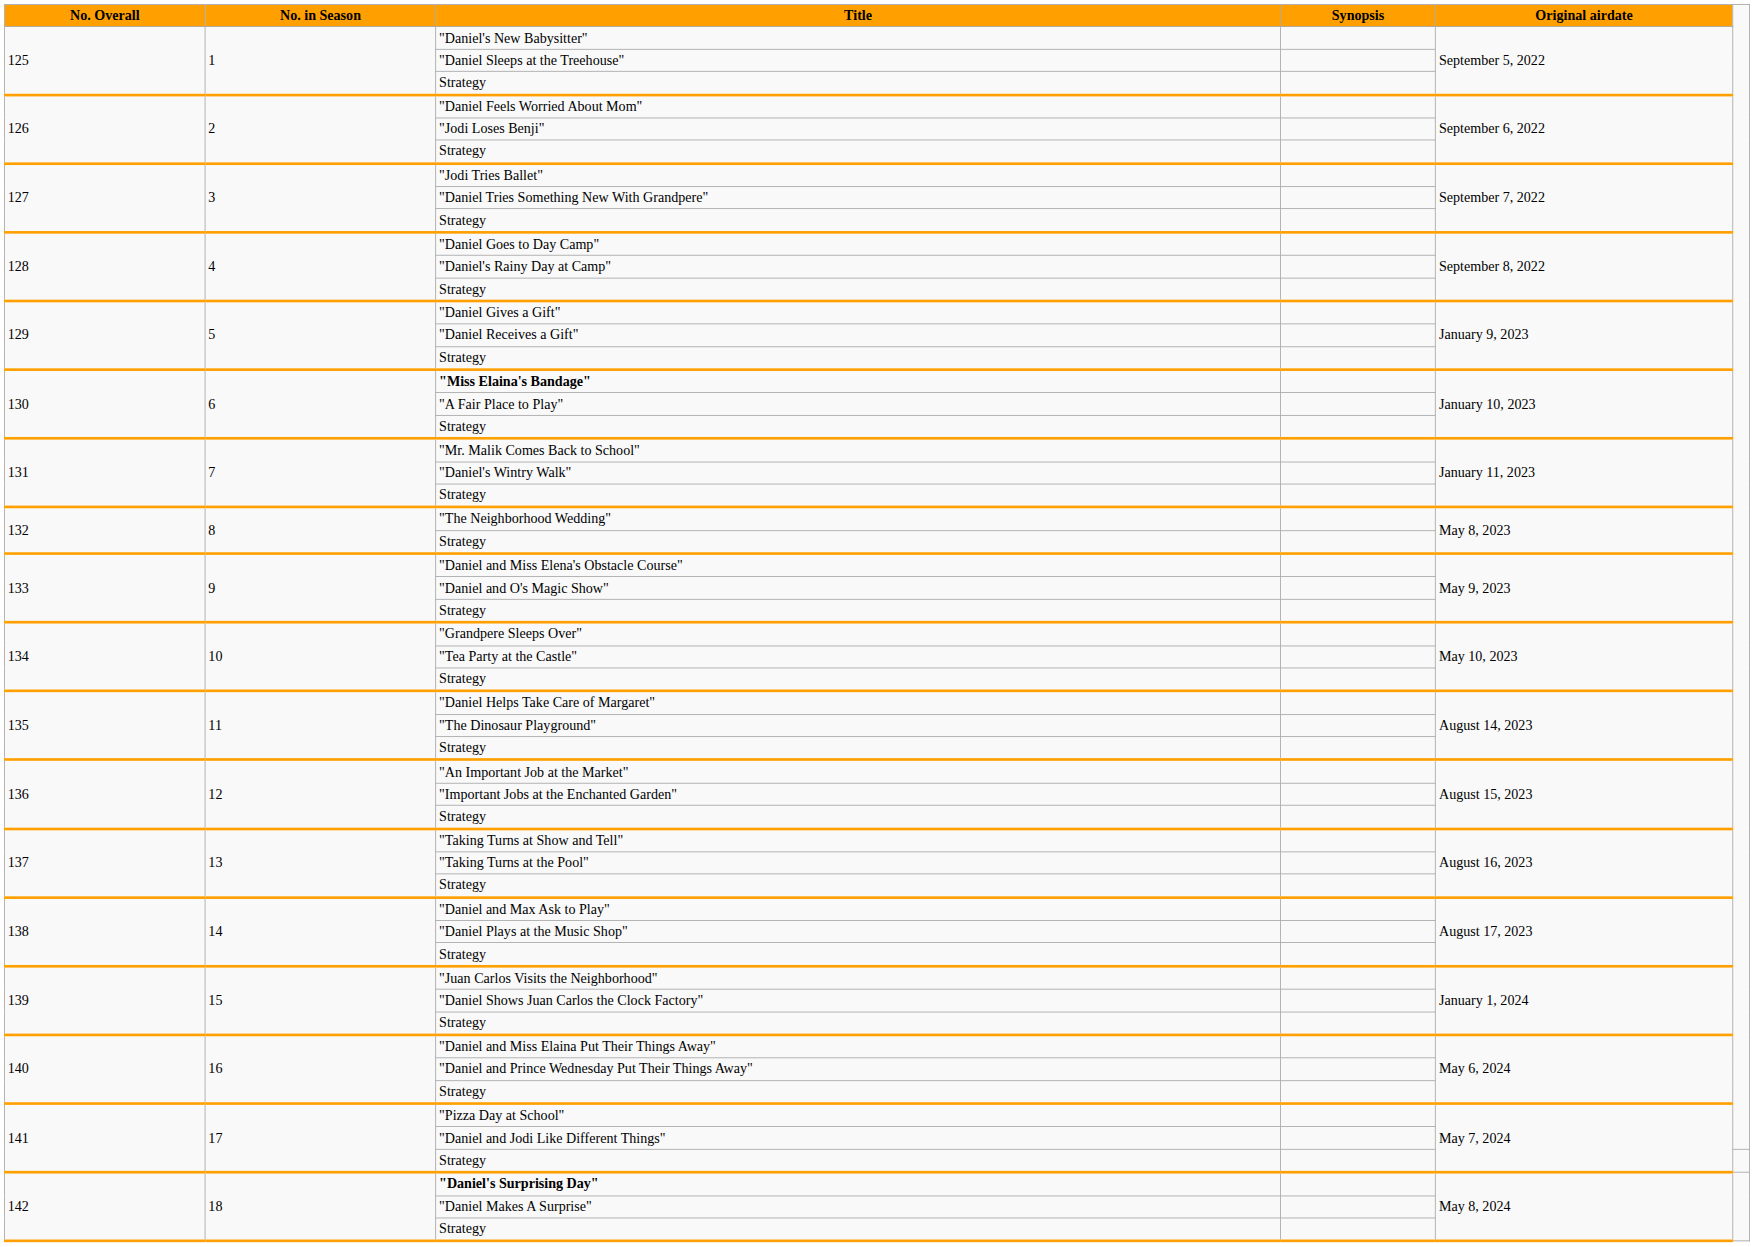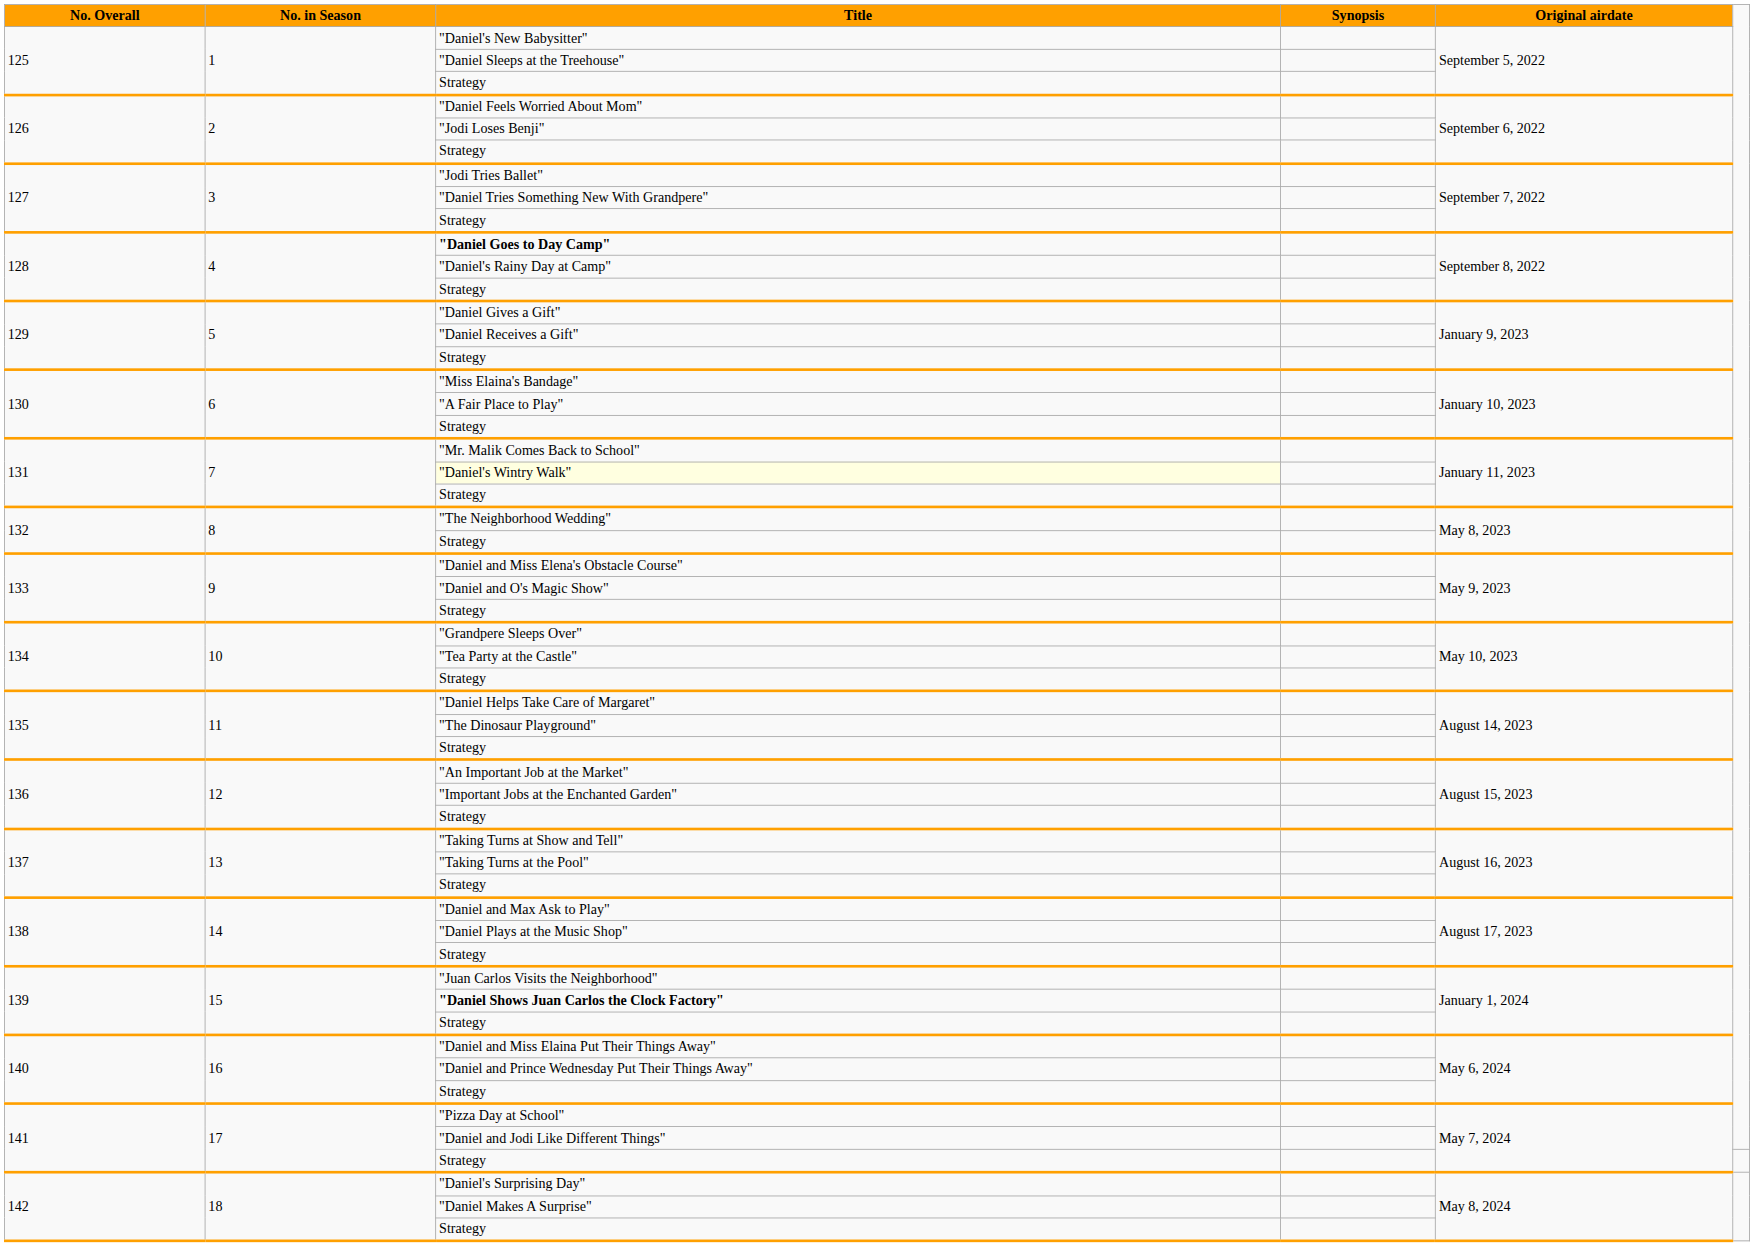(519, 244) normal -> (525, 244) bold
(515, 381) bold -> (509, 381) normal
(505, 472) no background -> (505, 472) lightyellow background
(571, 1000) normal -> (581, 1000) bold
(519, 1184) bold -> (512, 1184) normal
